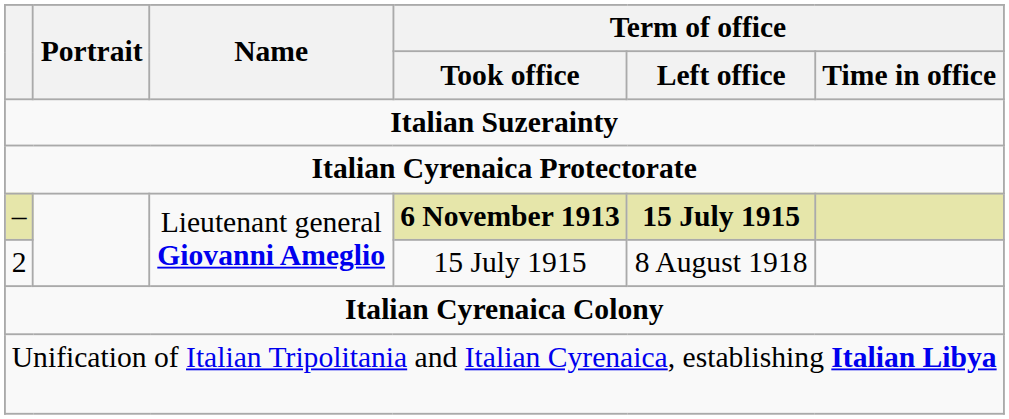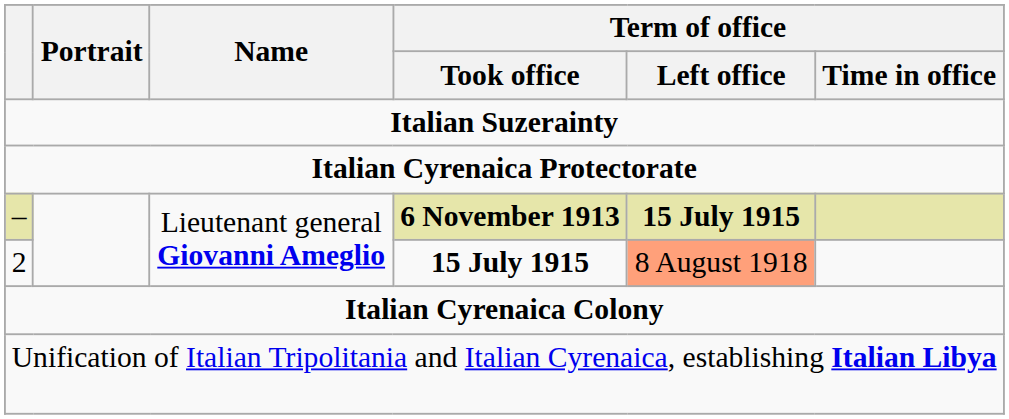(510, 262) normal -> (510, 262) bold
(721, 262) no background -> (721, 262) lightsalmon background
